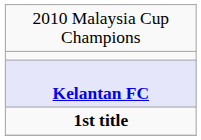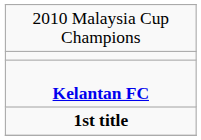(101, 93) lavender background -> (101, 93) no background
